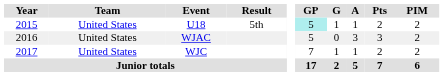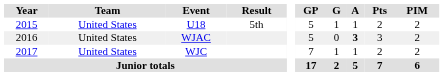(311, 24) paleturquoise background -> (311, 24) no background
(355, 38) normal -> (355, 38) bold
